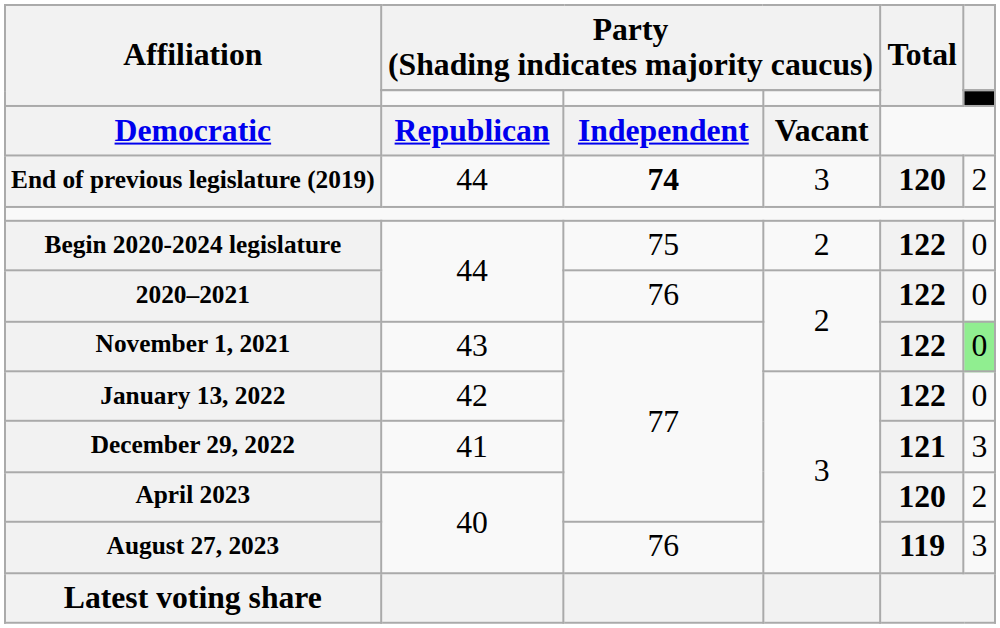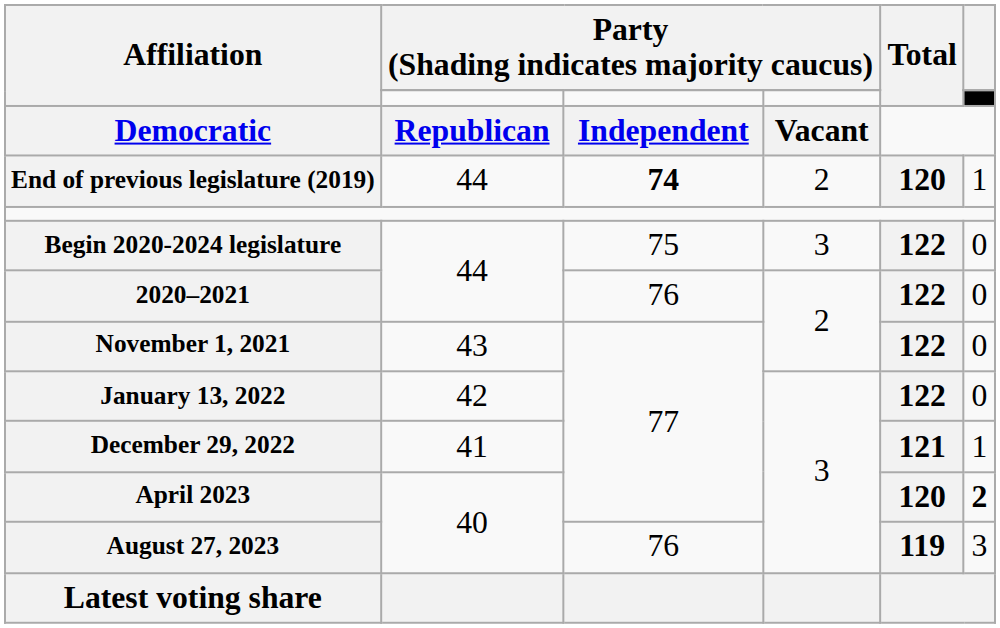(822, 180) 3 -> (822, 180) 2
(979, 180) 2 -> (979, 180) 1
(822, 245) 2 -> (822, 245) 3
(979, 345) lightgreen background -> (979, 345) no background
(979, 446) 3 -> (979, 446) 1
(979, 496) normal -> (979, 496) bold
